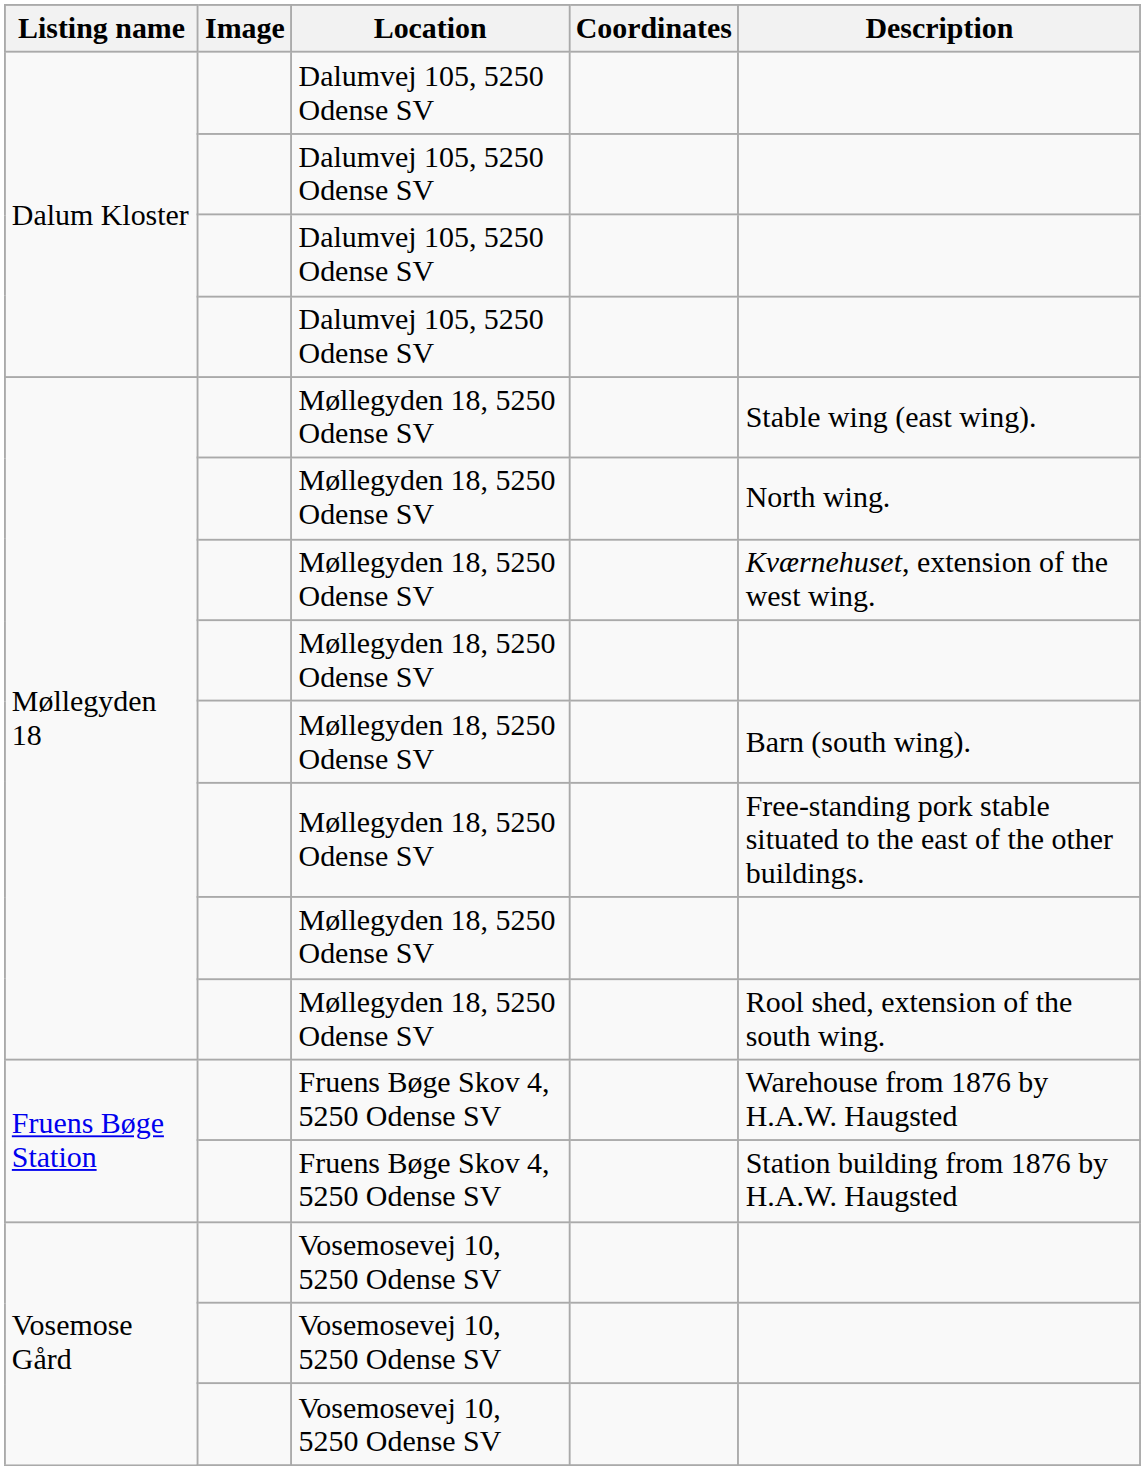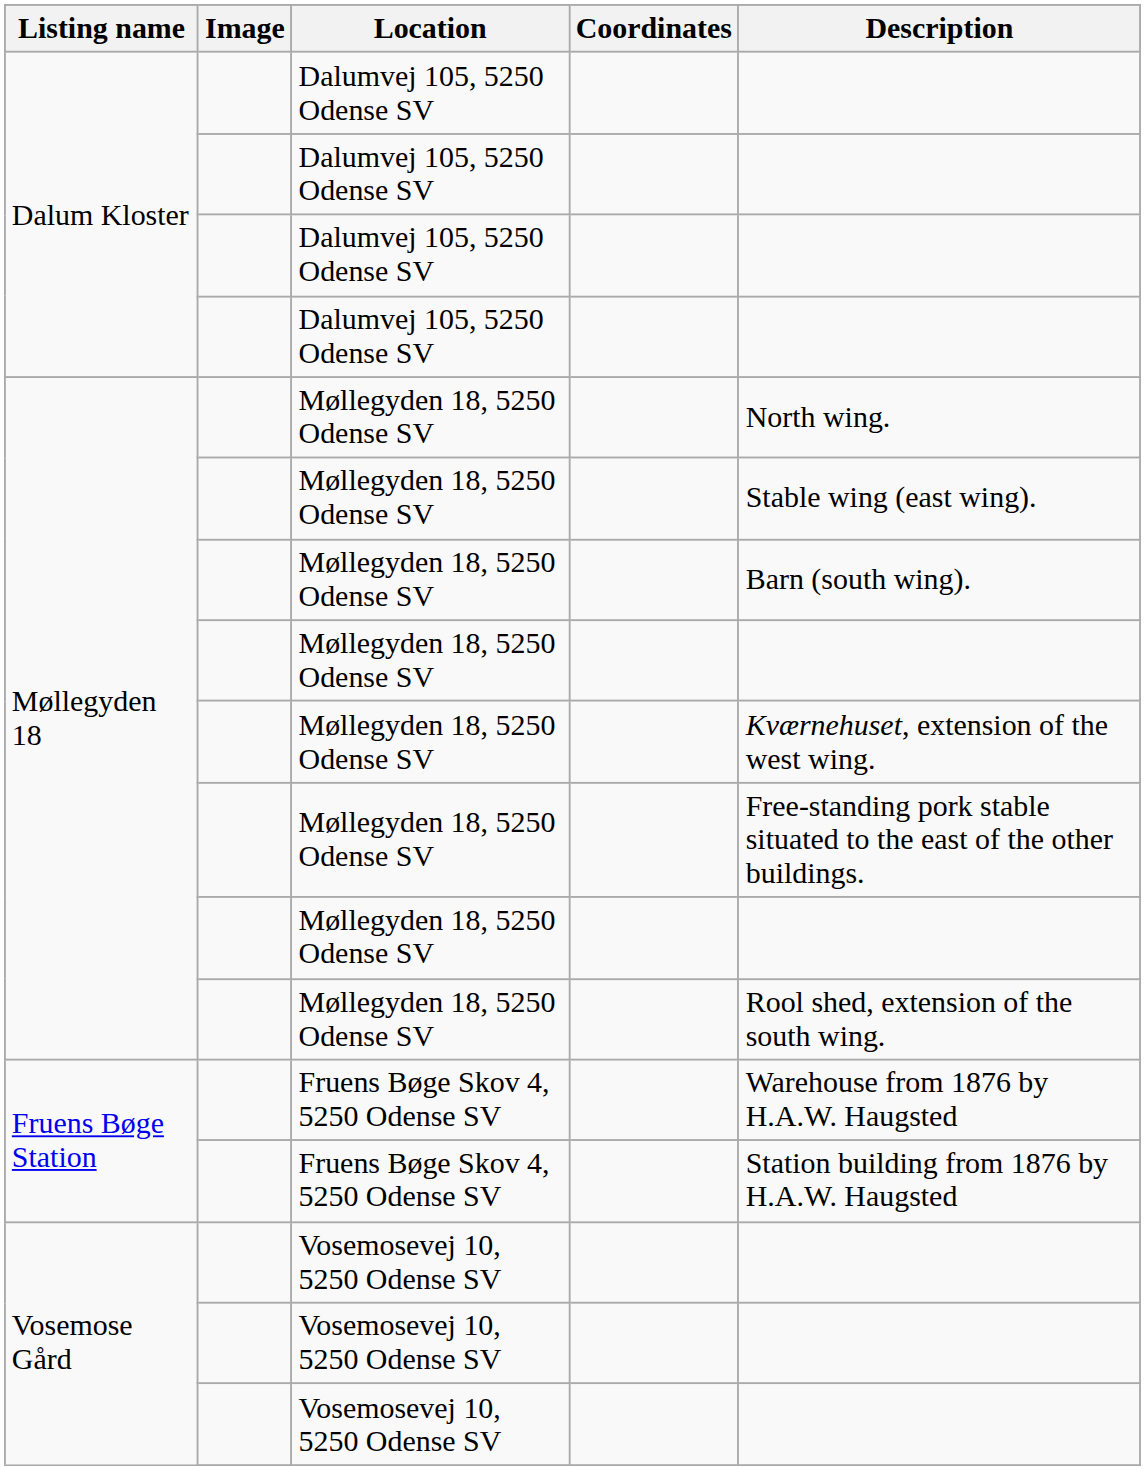(891, 416) Stable wing (east wing). -> (818, 416) North wing.
(818, 498) North wing. -> (891, 498) Stable wing (east wing).
(927, 579) Kværnehuset, extension of the west wing. -> (858, 579) Barn (south wing).
(858, 741) Barn (south wing). -> (927, 741) Kværnehuset, extension of the west wing.
